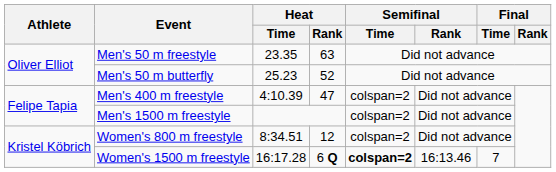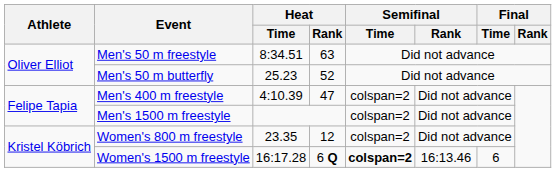(281, 55) 23.35 -> (281, 55) 8:34.51
(281, 137) 8:34.51 -> (281, 137) 23.35
(496, 157) 7 -> (496, 157) 6
